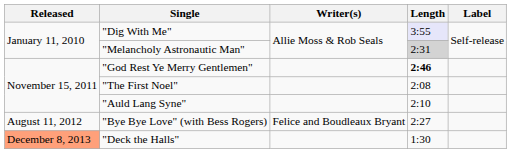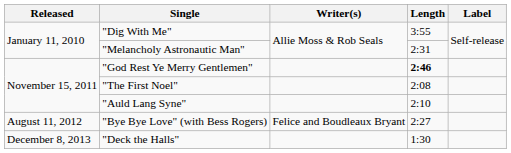(421, 31) lavender background -> (421, 31) no background
(421, 49) lightgrey background -> (421, 49) no background
(49, 139) lightsalmon background -> (49, 139) no background
